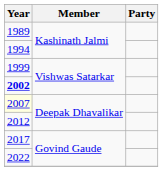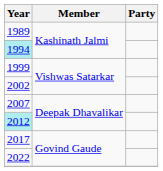(18, 49) no background -> (18, 49) paleturquoise background
(18, 85) bold -> (18, 85) normal
(18, 103) lightyellow background -> (18, 103) no background
(18, 121) no background -> (18, 121) paleturquoise background
